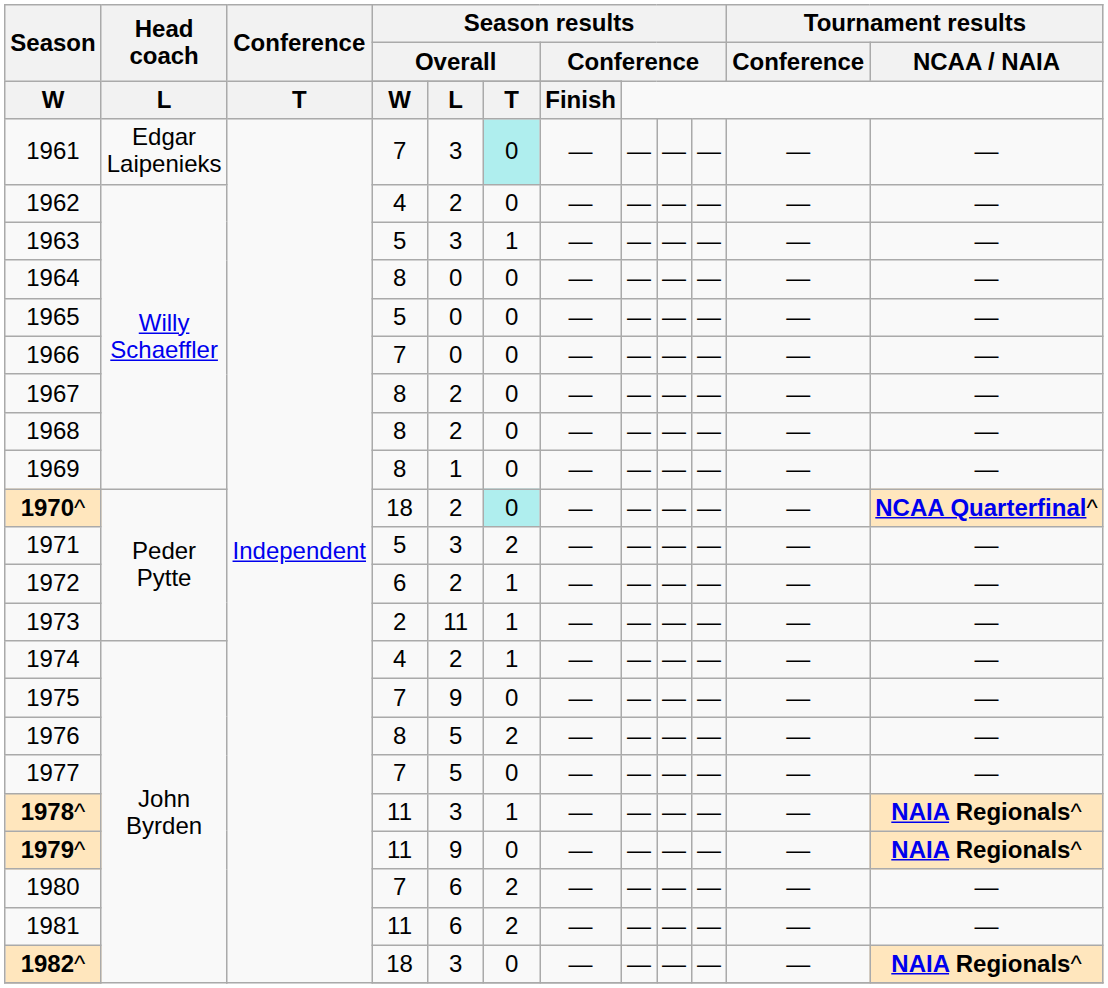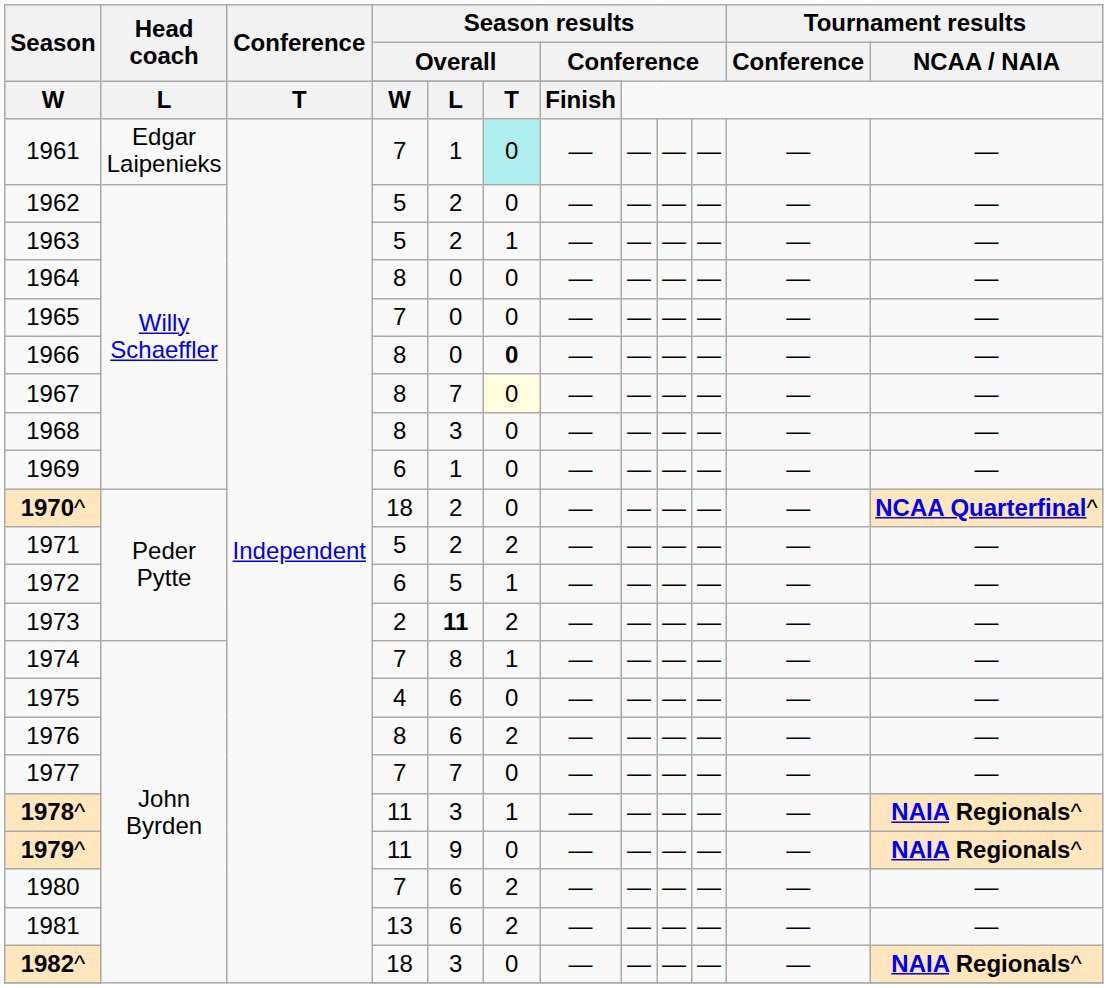(456, 151) 3 -> (456, 151) 1
(400, 202) 4 -> (400, 202) 5
(456, 240) 3 -> (456, 240) 2
(400, 316) 5 -> (400, 316) 7
(400, 355) 7 -> (400, 355) 8
(512, 355) normal -> (512, 355) bold
(456, 393) 2 -> (456, 393) 7
(512, 393) no background -> (512, 393) lightyellow background
(456, 431) 2 -> (456, 431) 3
(400, 469) 8 -> (400, 469) 6
(512, 507) paleturquoise background -> (512, 507) no background
(456, 545) 3 -> (456, 545) 2
(456, 583) 2 -> (456, 583) 5
(456, 621) normal -> (456, 621) bold
(512, 621) 1 -> (512, 621) 2
(400, 659) 4 -> (400, 659) 7
(456, 659) 2 -> (456, 659) 8
(400, 697) 7 -> (400, 697) 4
(456, 697) 9 -> (456, 697) 6
(456, 735) 5 -> (456, 735) 6
(456, 773) 5 -> (456, 773) 7
(400, 925) 11 -> (400, 925) 13
